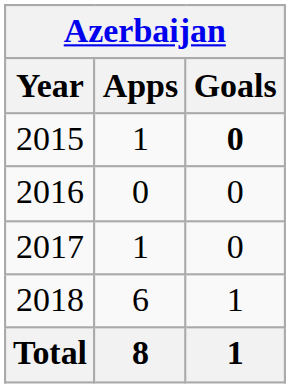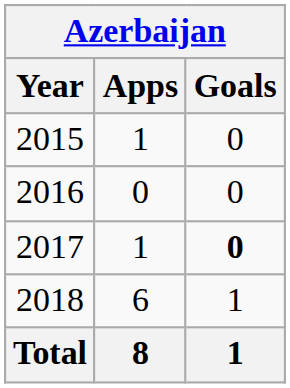(235, 138) bold -> (235, 138) normal
(235, 246) normal -> (235, 246) bold
